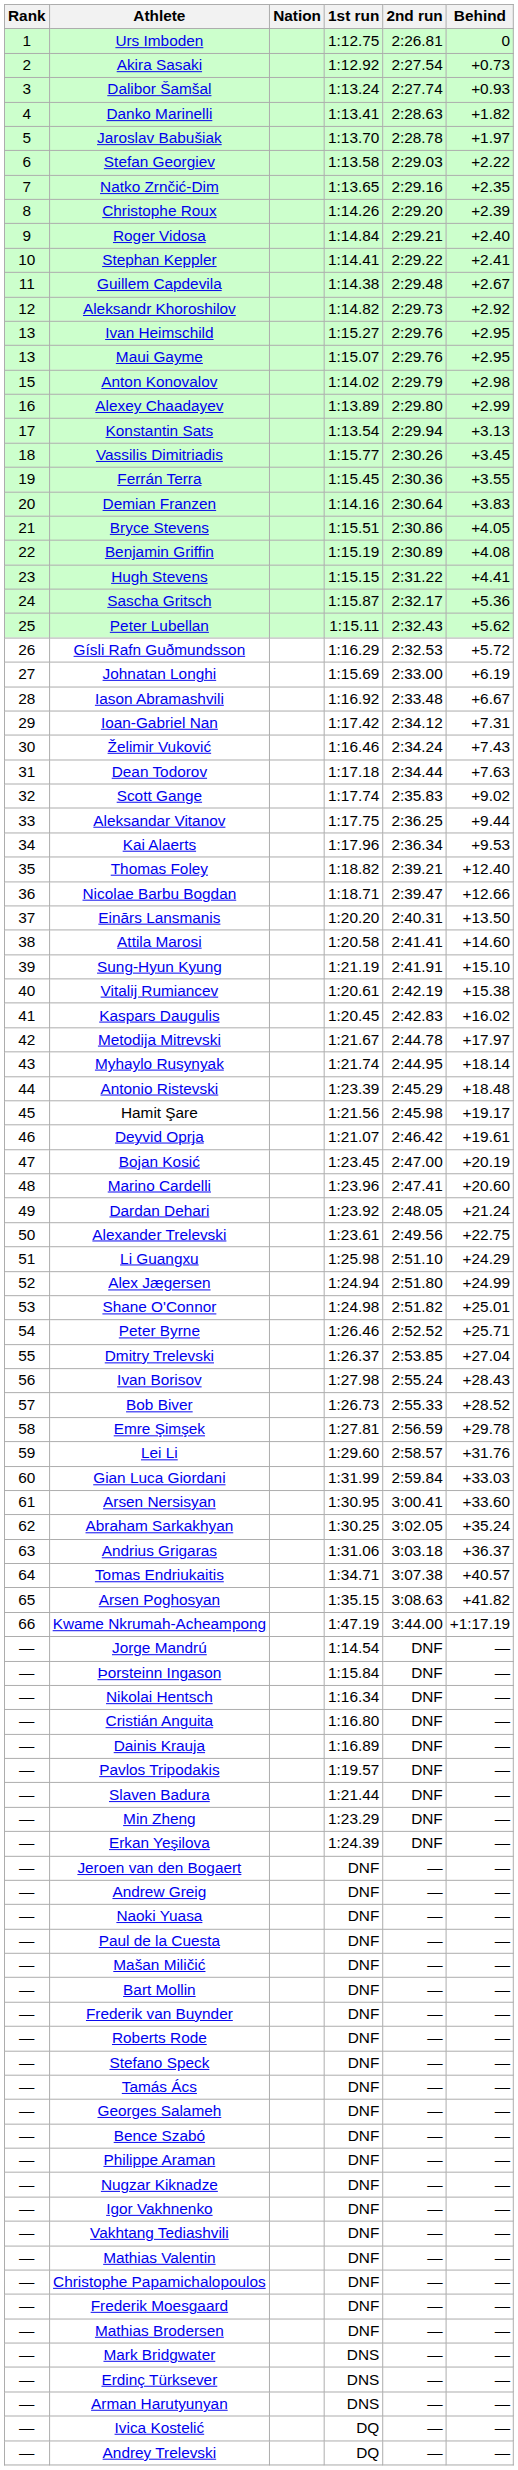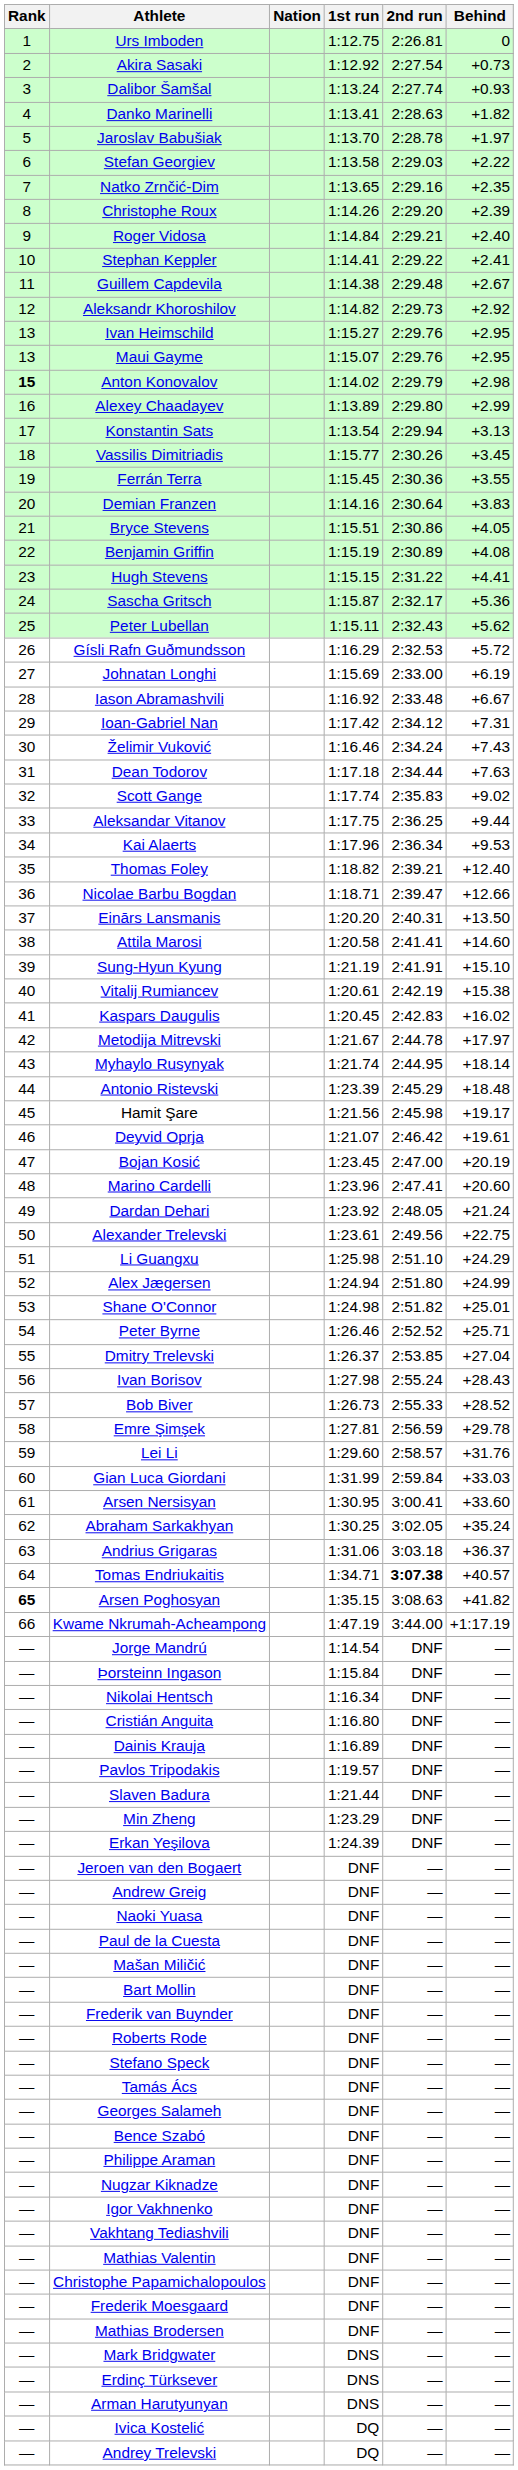(27, 382) normal -> (27, 382) bold
(417, 1575) normal -> (417, 1575) bold
(27, 1600) normal -> (27, 1600) bold
